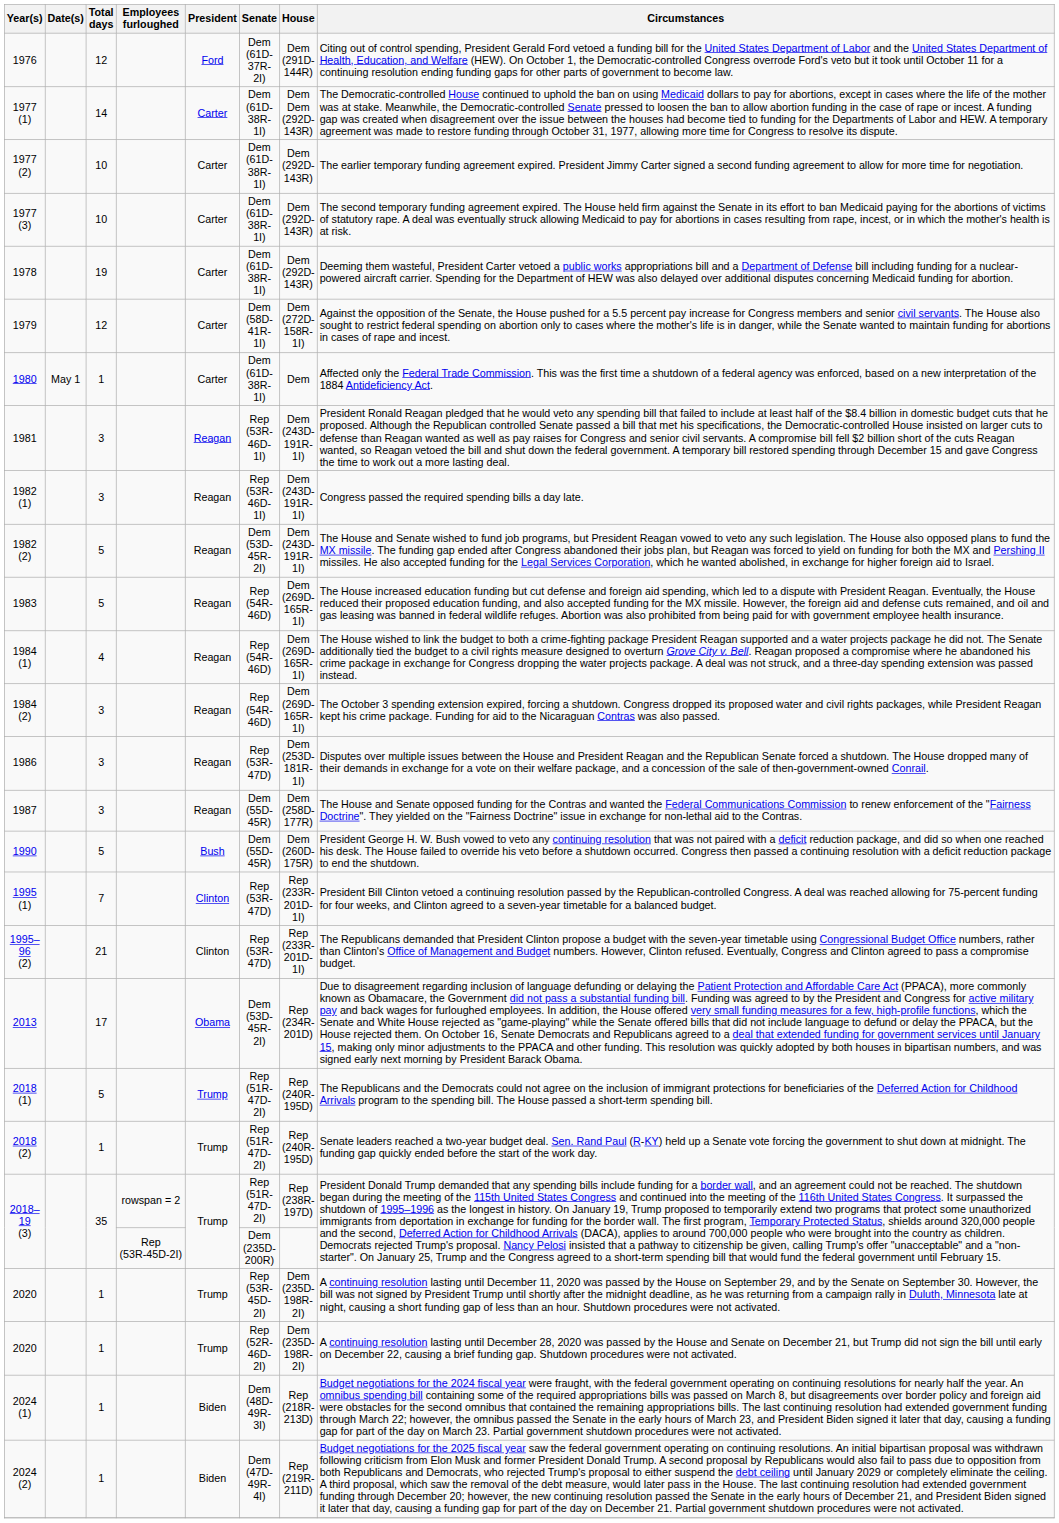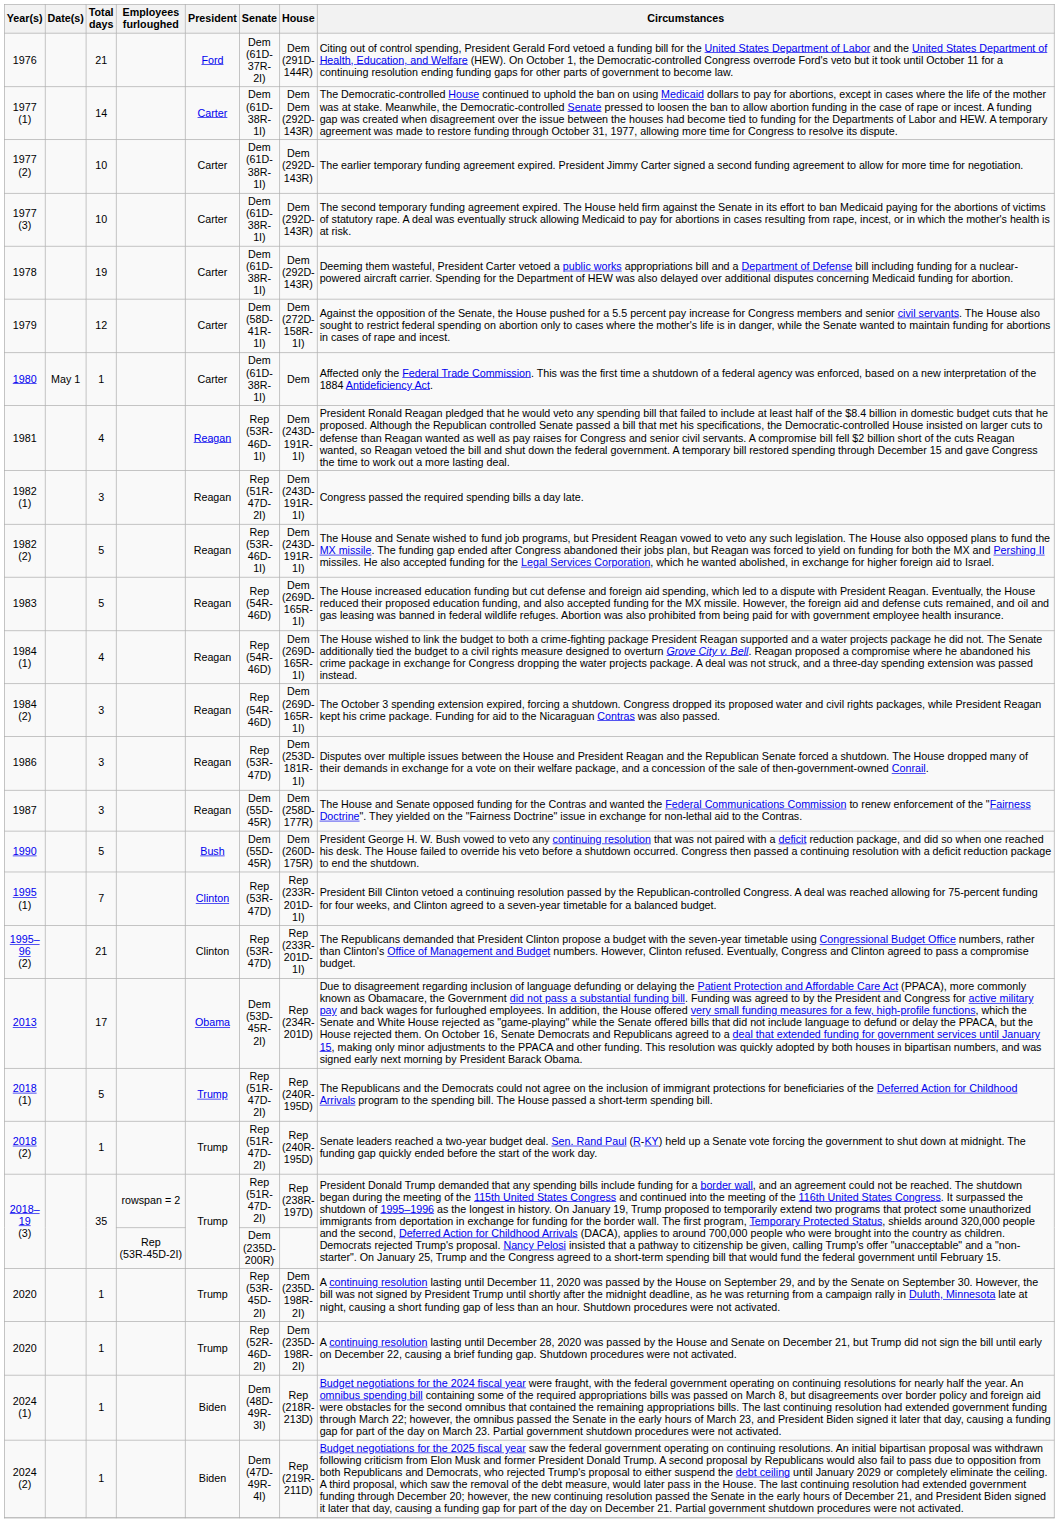(101, 60) 12 -> (101, 60) 21
(101, 438) 3 -> (101, 438) 4
(259, 497) Rep (53R-46D-1I) -> (259, 497) Rep (51R-47D-2I)
(259, 550) Dem (53D-45R-2I) -> (259, 550) Rep (53R-46D-1I)
